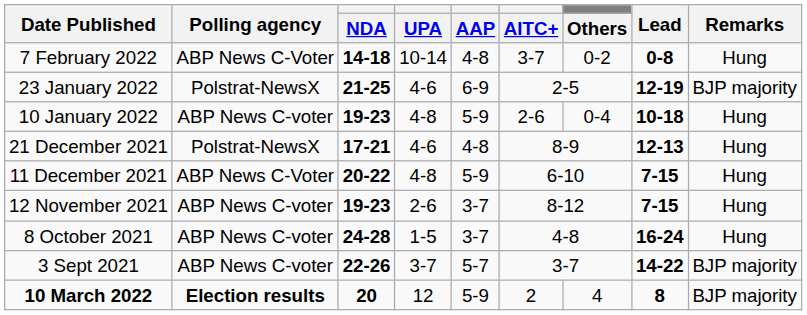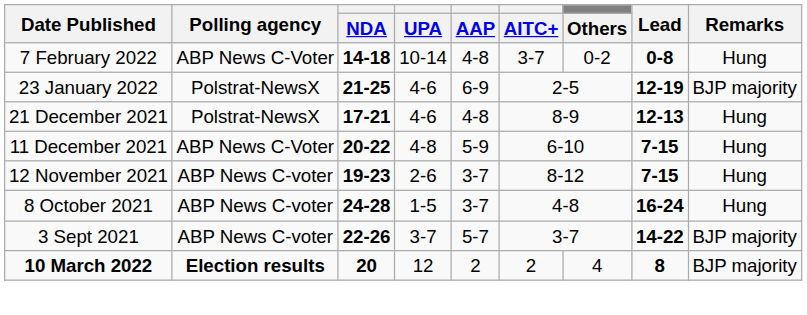- row: (88, 117)
(475, 295) 5-9 -> (475, 265) 2
